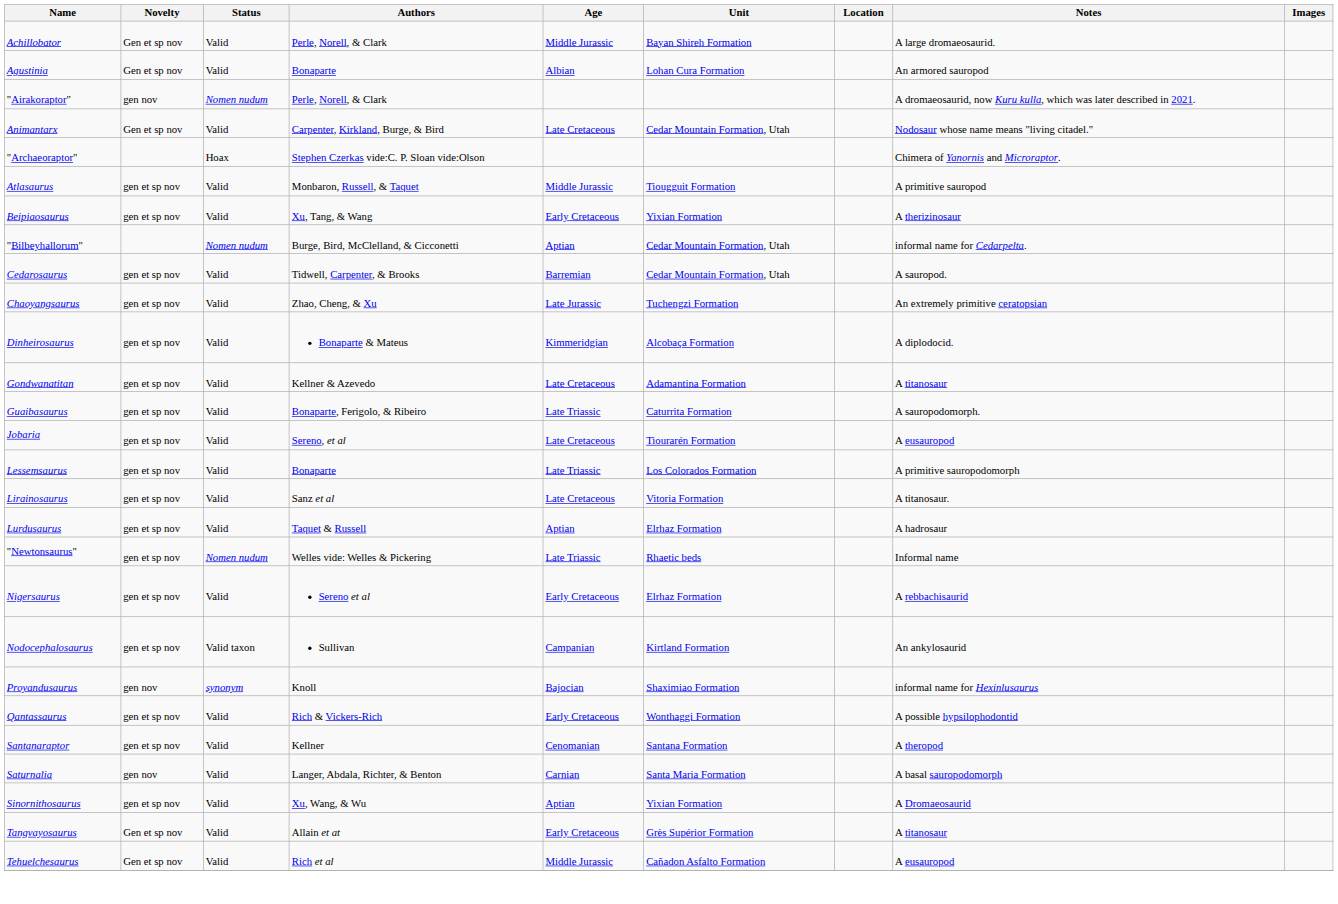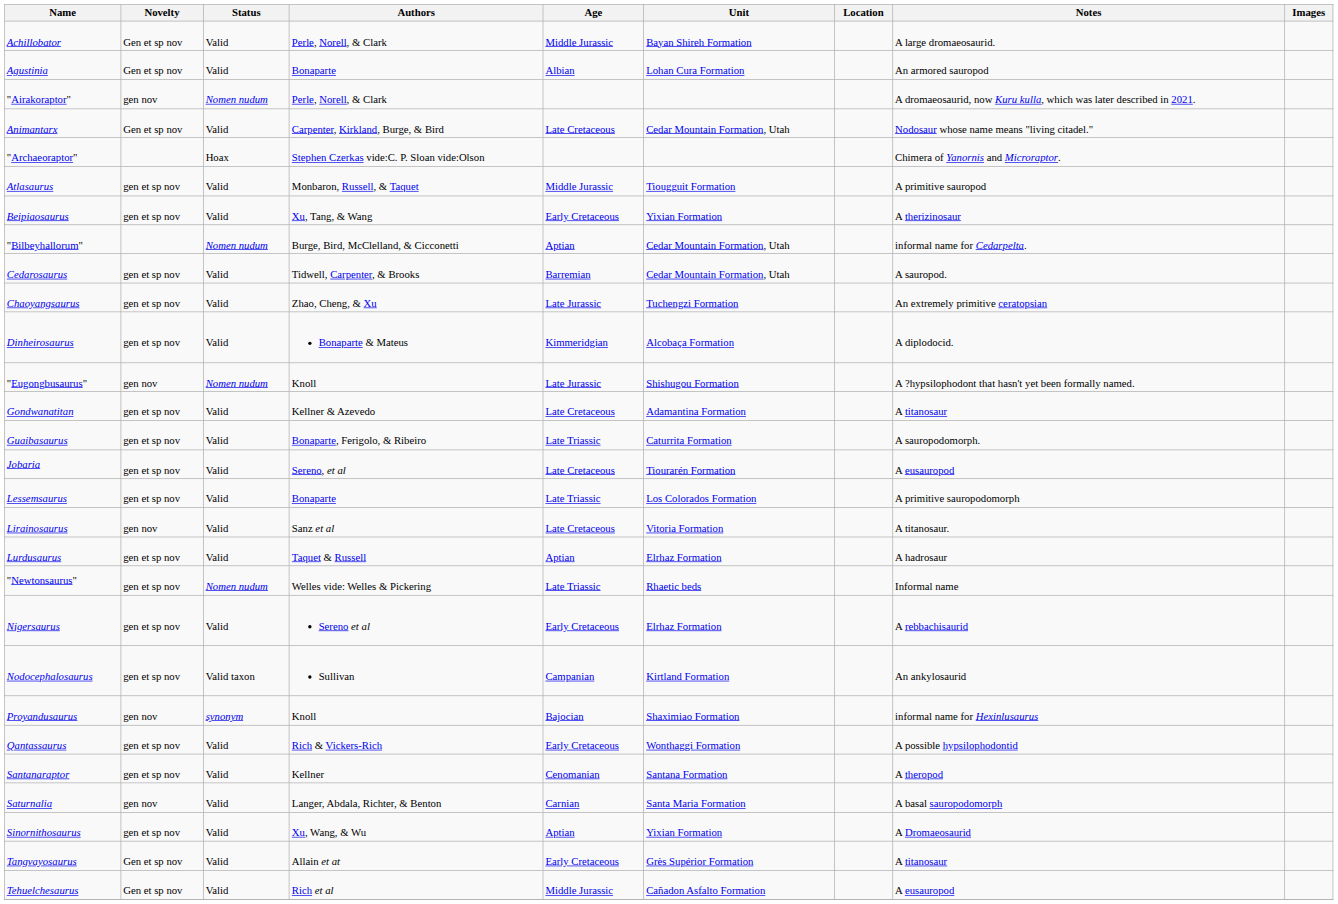+ row: (47, 383)
(152, 499) gen et sp nov -> (140, 528) gen nov
